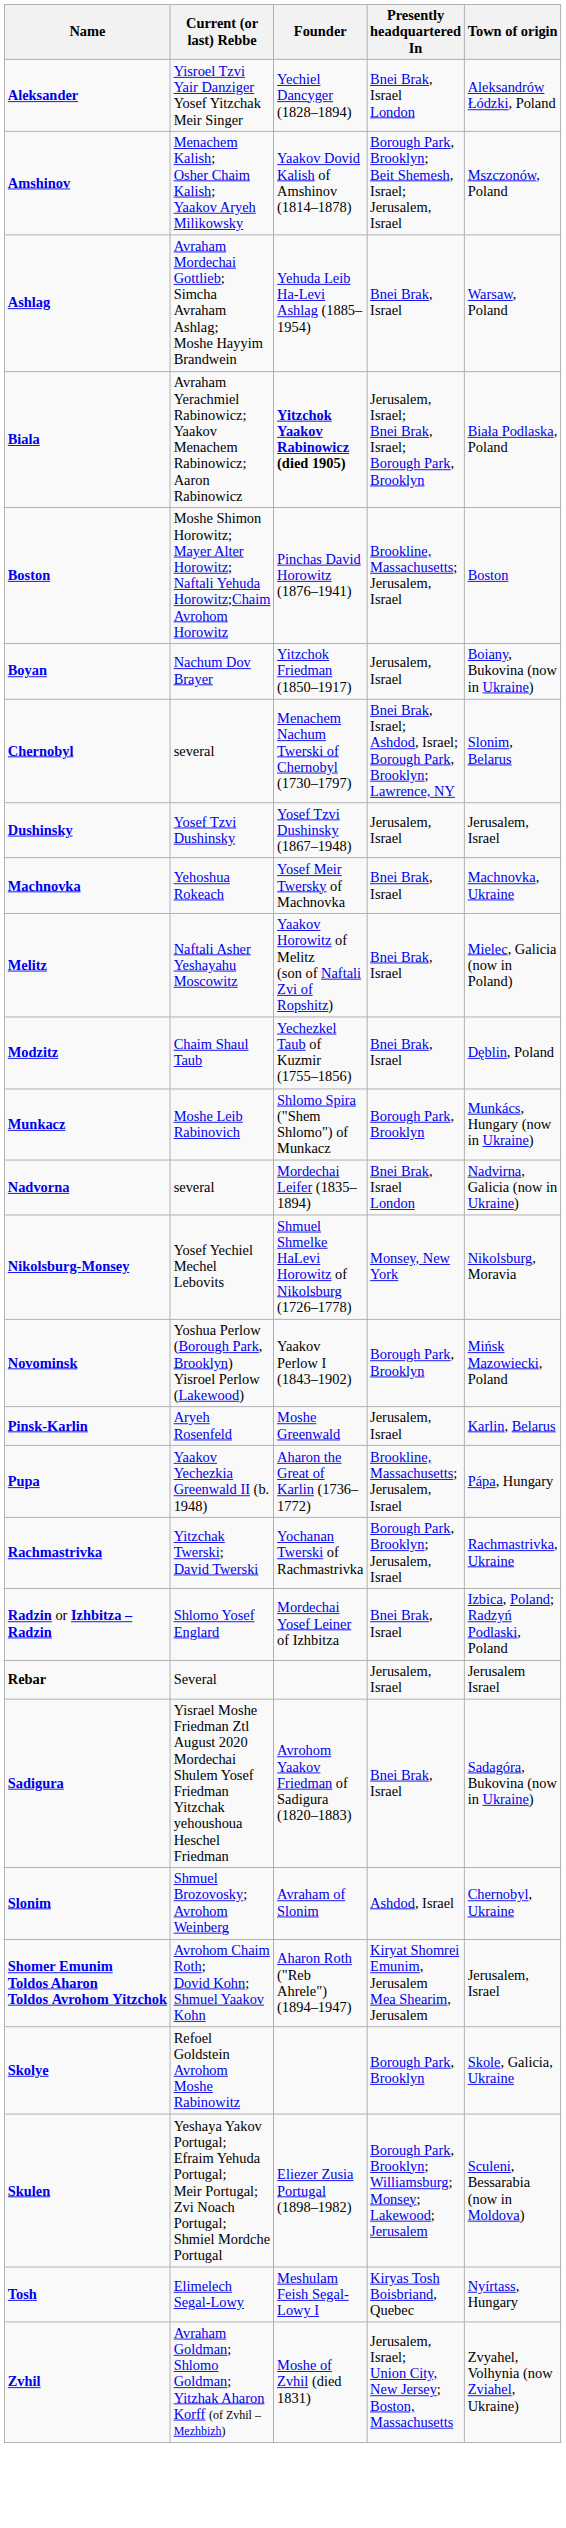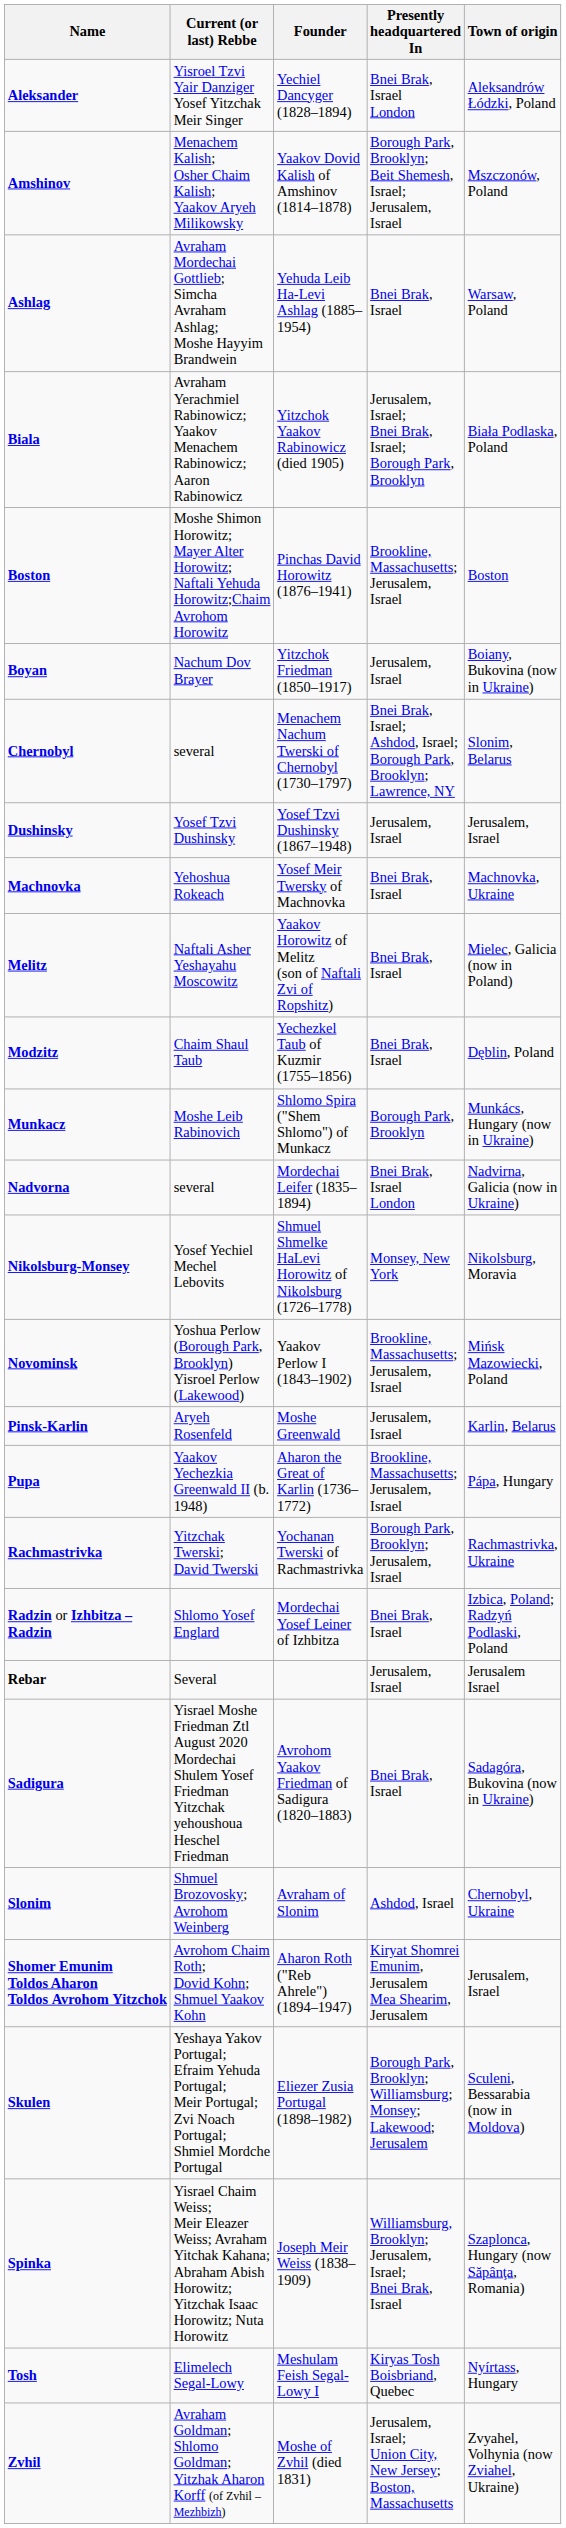(313, 439) bold -> (311, 439) normal
(412, 1362) Borough Park, Brooklyn -> (414, 1362) Brookline, Massachusetts; Jerusalem, Israel
- row: (28, 2070)
+ row: (29, 2263)
